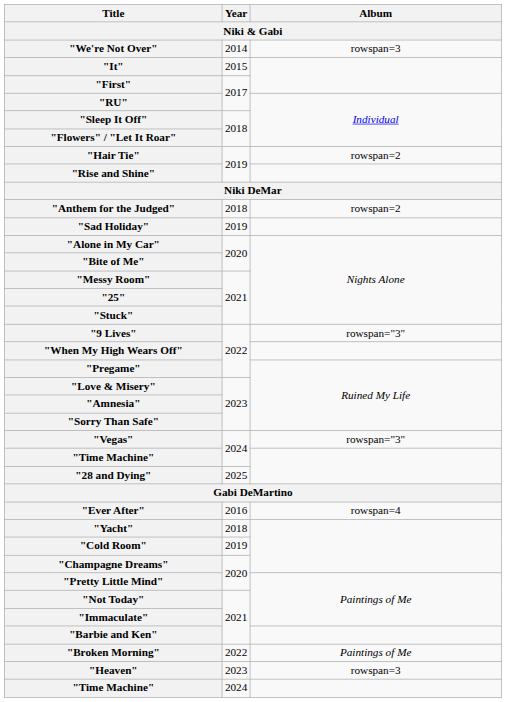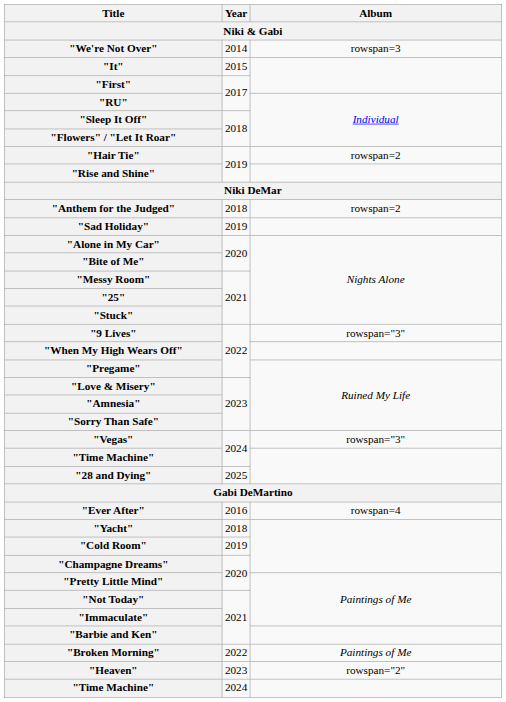(376, 670) rowspan=3 -> (376, 670) rowspan="2"
